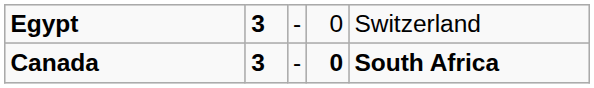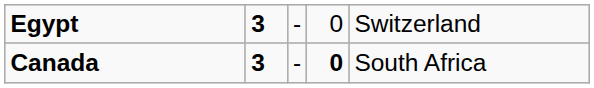(427, 62) bold -> (420, 62) normal
